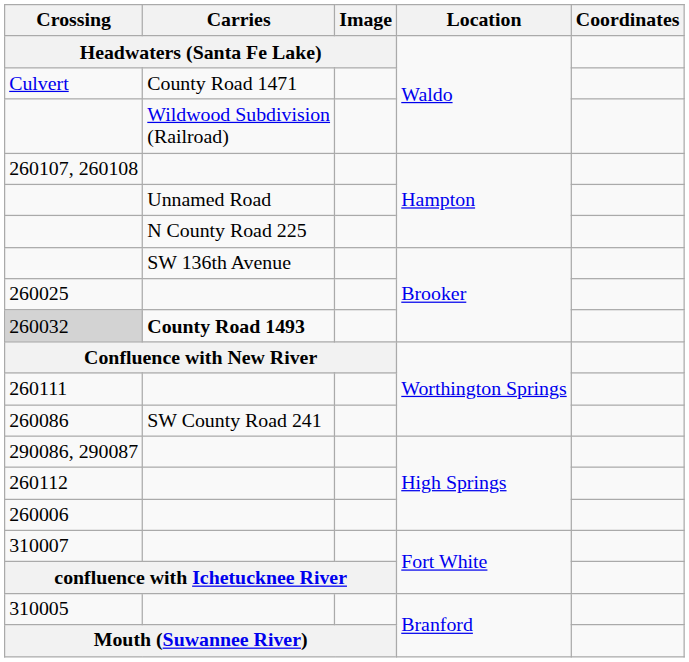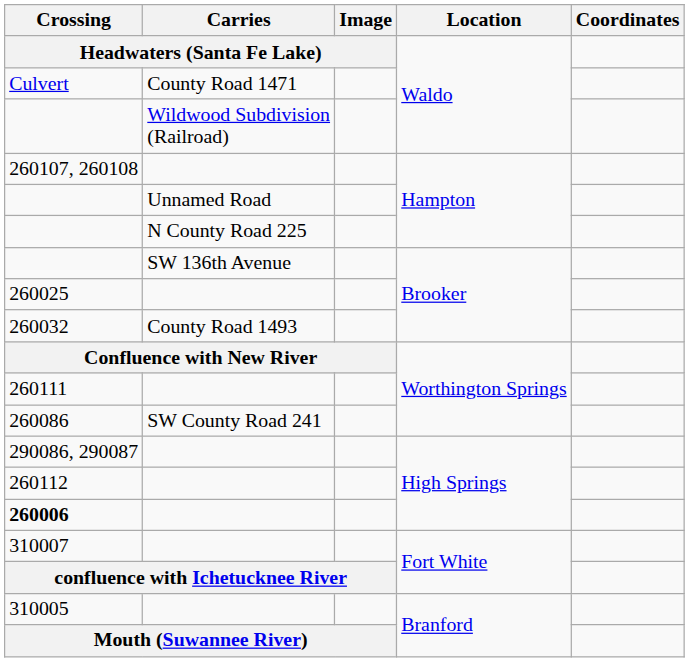(39, 325) lightgrey background -> (39, 325) no background
(226, 325) bold -> (222, 325) normal
(39, 514) normal -> (39, 514) bold
